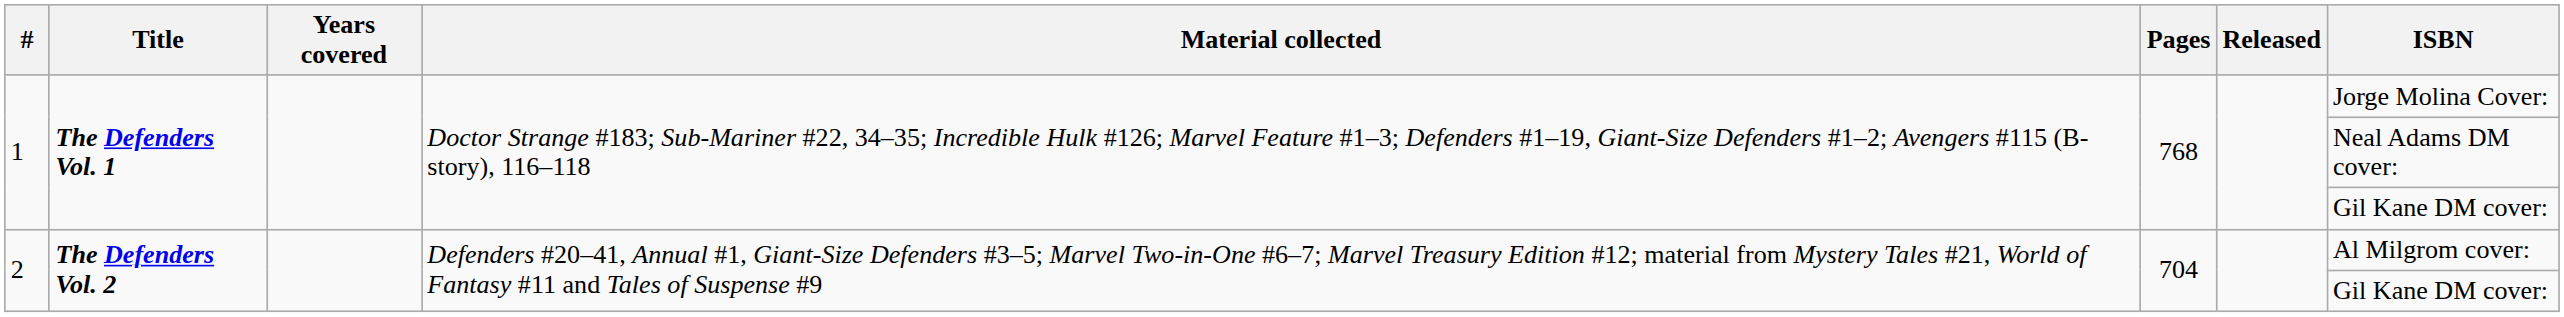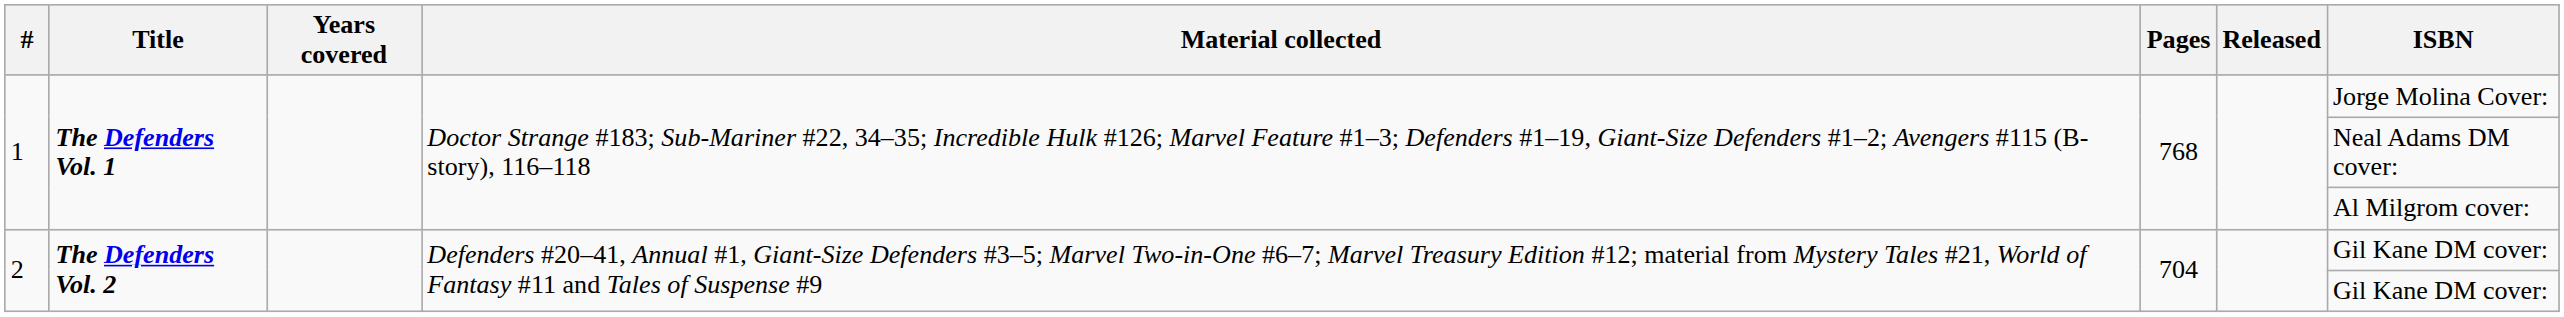(2441, 207) Gil Kane DM cover: -> (2431, 207) Al Milgrom cover:
(2431, 249) Al Milgrom cover: -> (2441, 249) Gil Kane DM cover:
